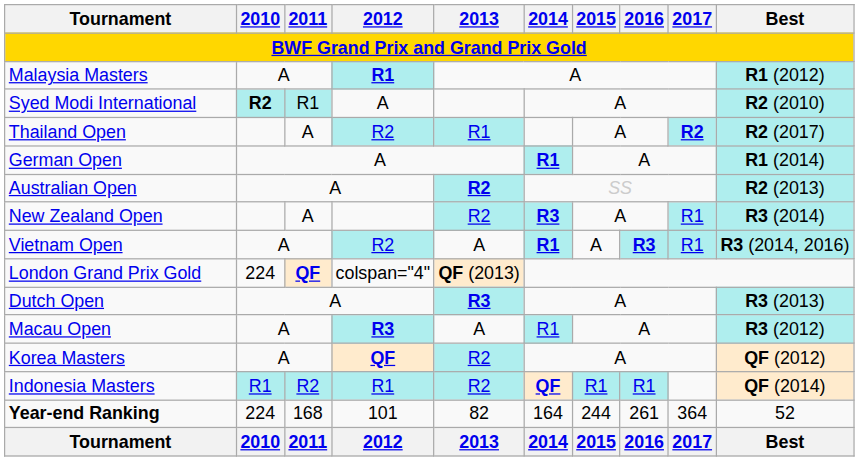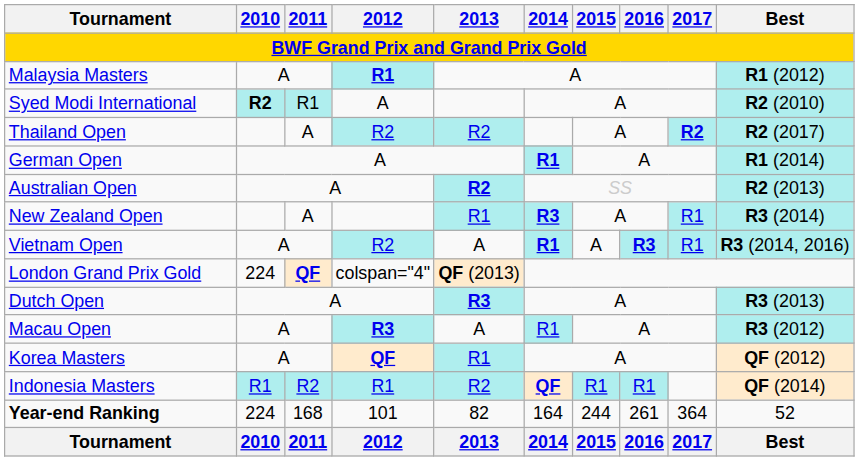(479, 132) R1 -> (479, 132) R2
(479, 217) R2 -> (479, 217) R1
(479, 358) R2 -> (479, 358) R1
